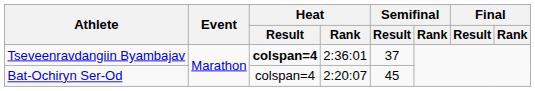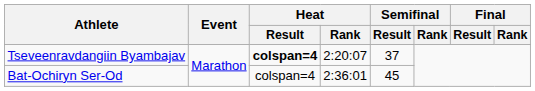(345, 55) 2:36:01 -> (345, 55) 2:20:07
(345, 76) 2:20:07 -> (345, 76) 2:36:01
